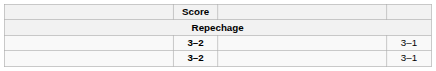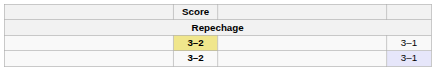(196, 43) no background -> (196, 43) khaki background
(409, 58) no background -> (409, 58) lavender background
